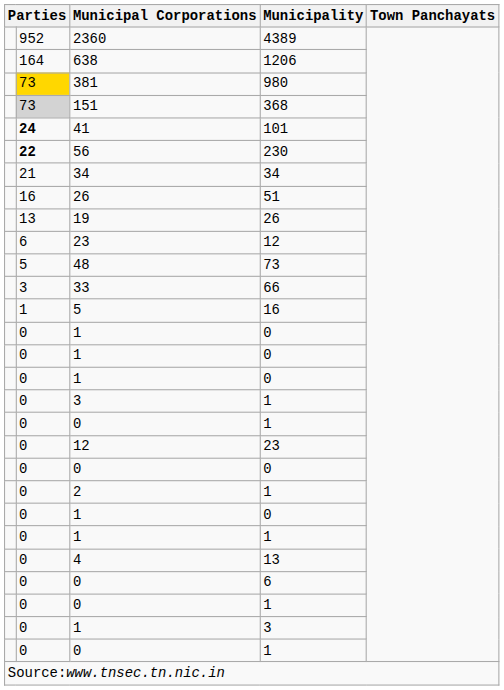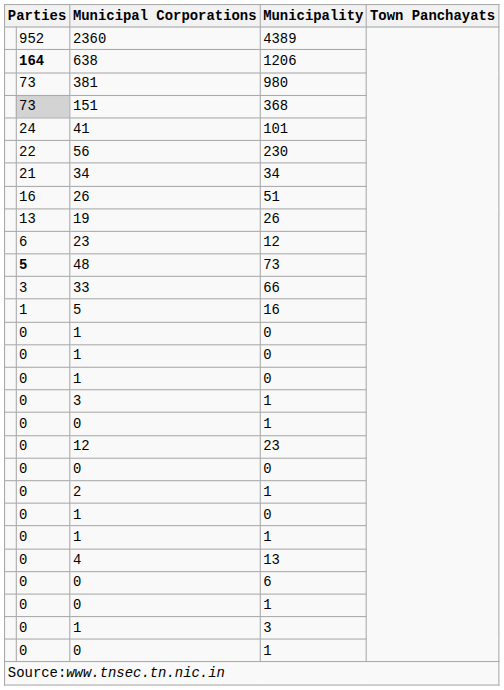(32, 61) normal -> (32, 61) bold
(27, 84) gold background -> (27, 84) no background
(27, 129) bold -> (27, 129) normal
(27, 152) bold -> (27, 152) normal
(23, 265) normal -> (23, 265) bold
